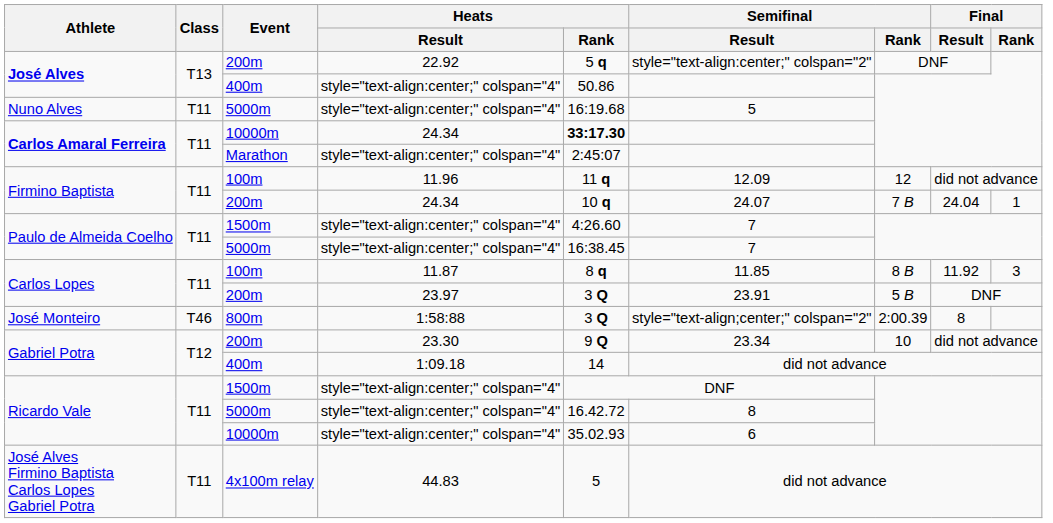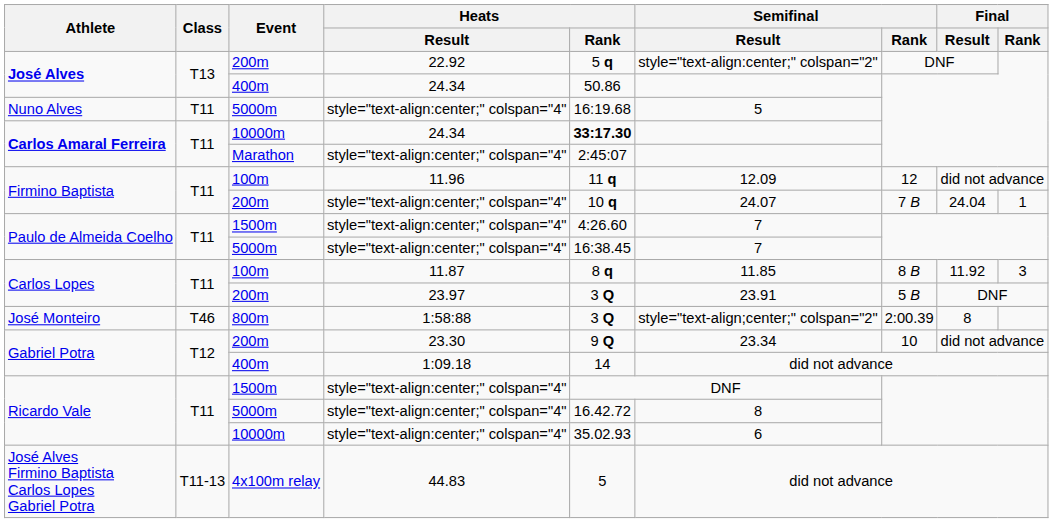(441, 86) style="text-align:center;" colspan="4" -> (447, 86) 24.34
(441, 202) 24.34 -> (447, 202) style="text-align:center;" colspan="4"
(199, 482) T11 -> (202, 482) T11-13
